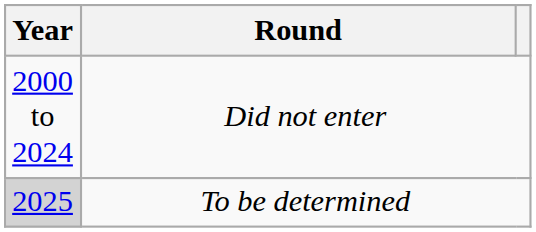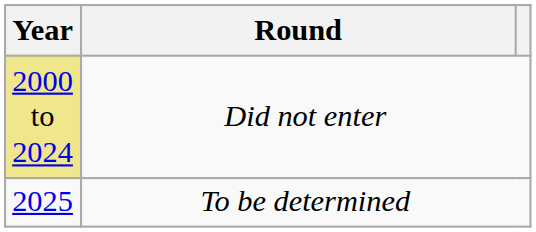(43, 115) no background -> (43, 115) khaki background
(43, 201) lightgrey background -> (43, 201) no background
